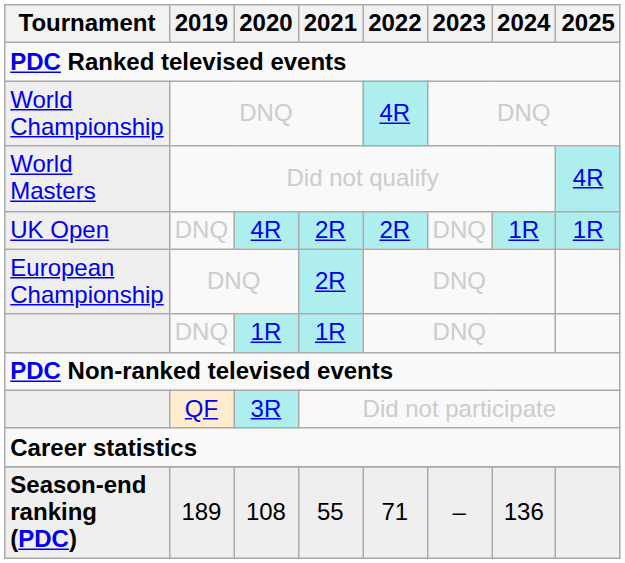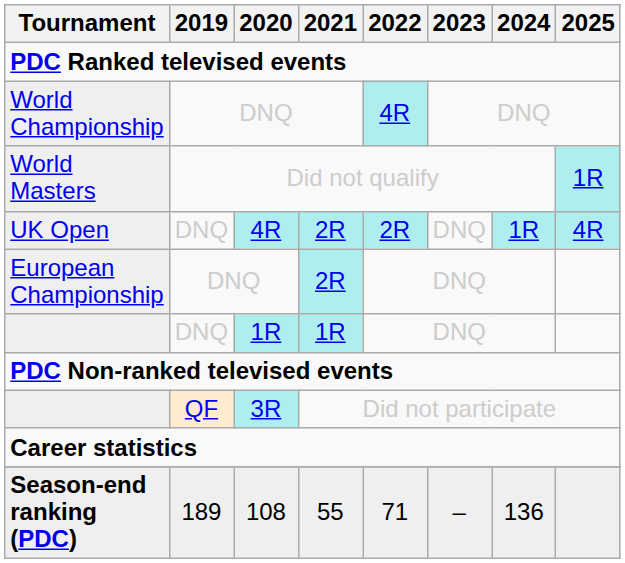(588, 178) 4R -> (588, 178) 1R
(588, 229) 1R -> (588, 229) 4R
